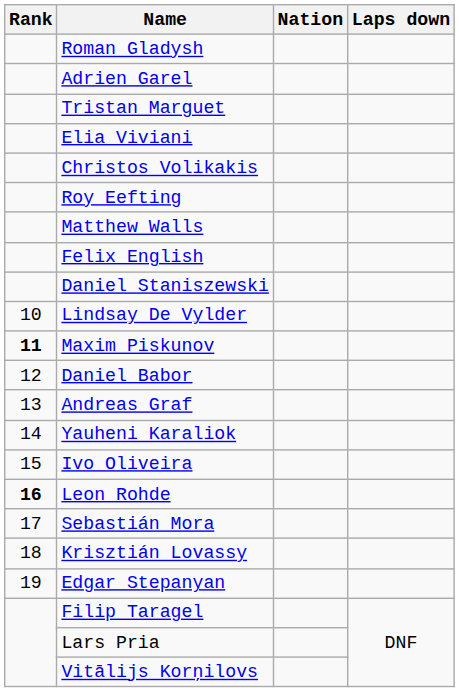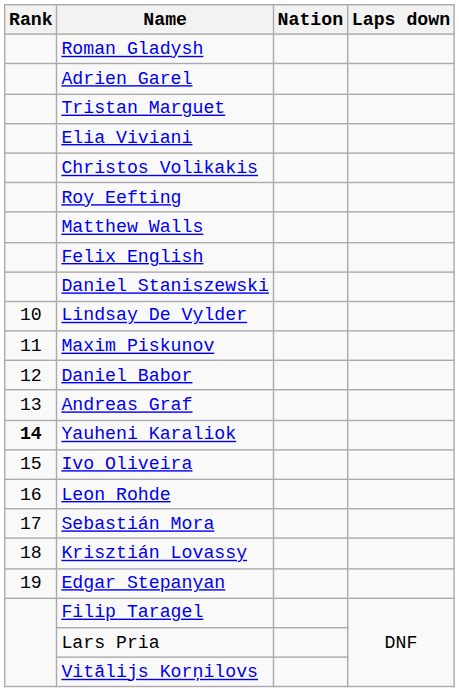(31, 346) bold -> (31, 346) normal
(31, 435) normal -> (31, 435) bold
(31, 494) bold -> (31, 494) normal
